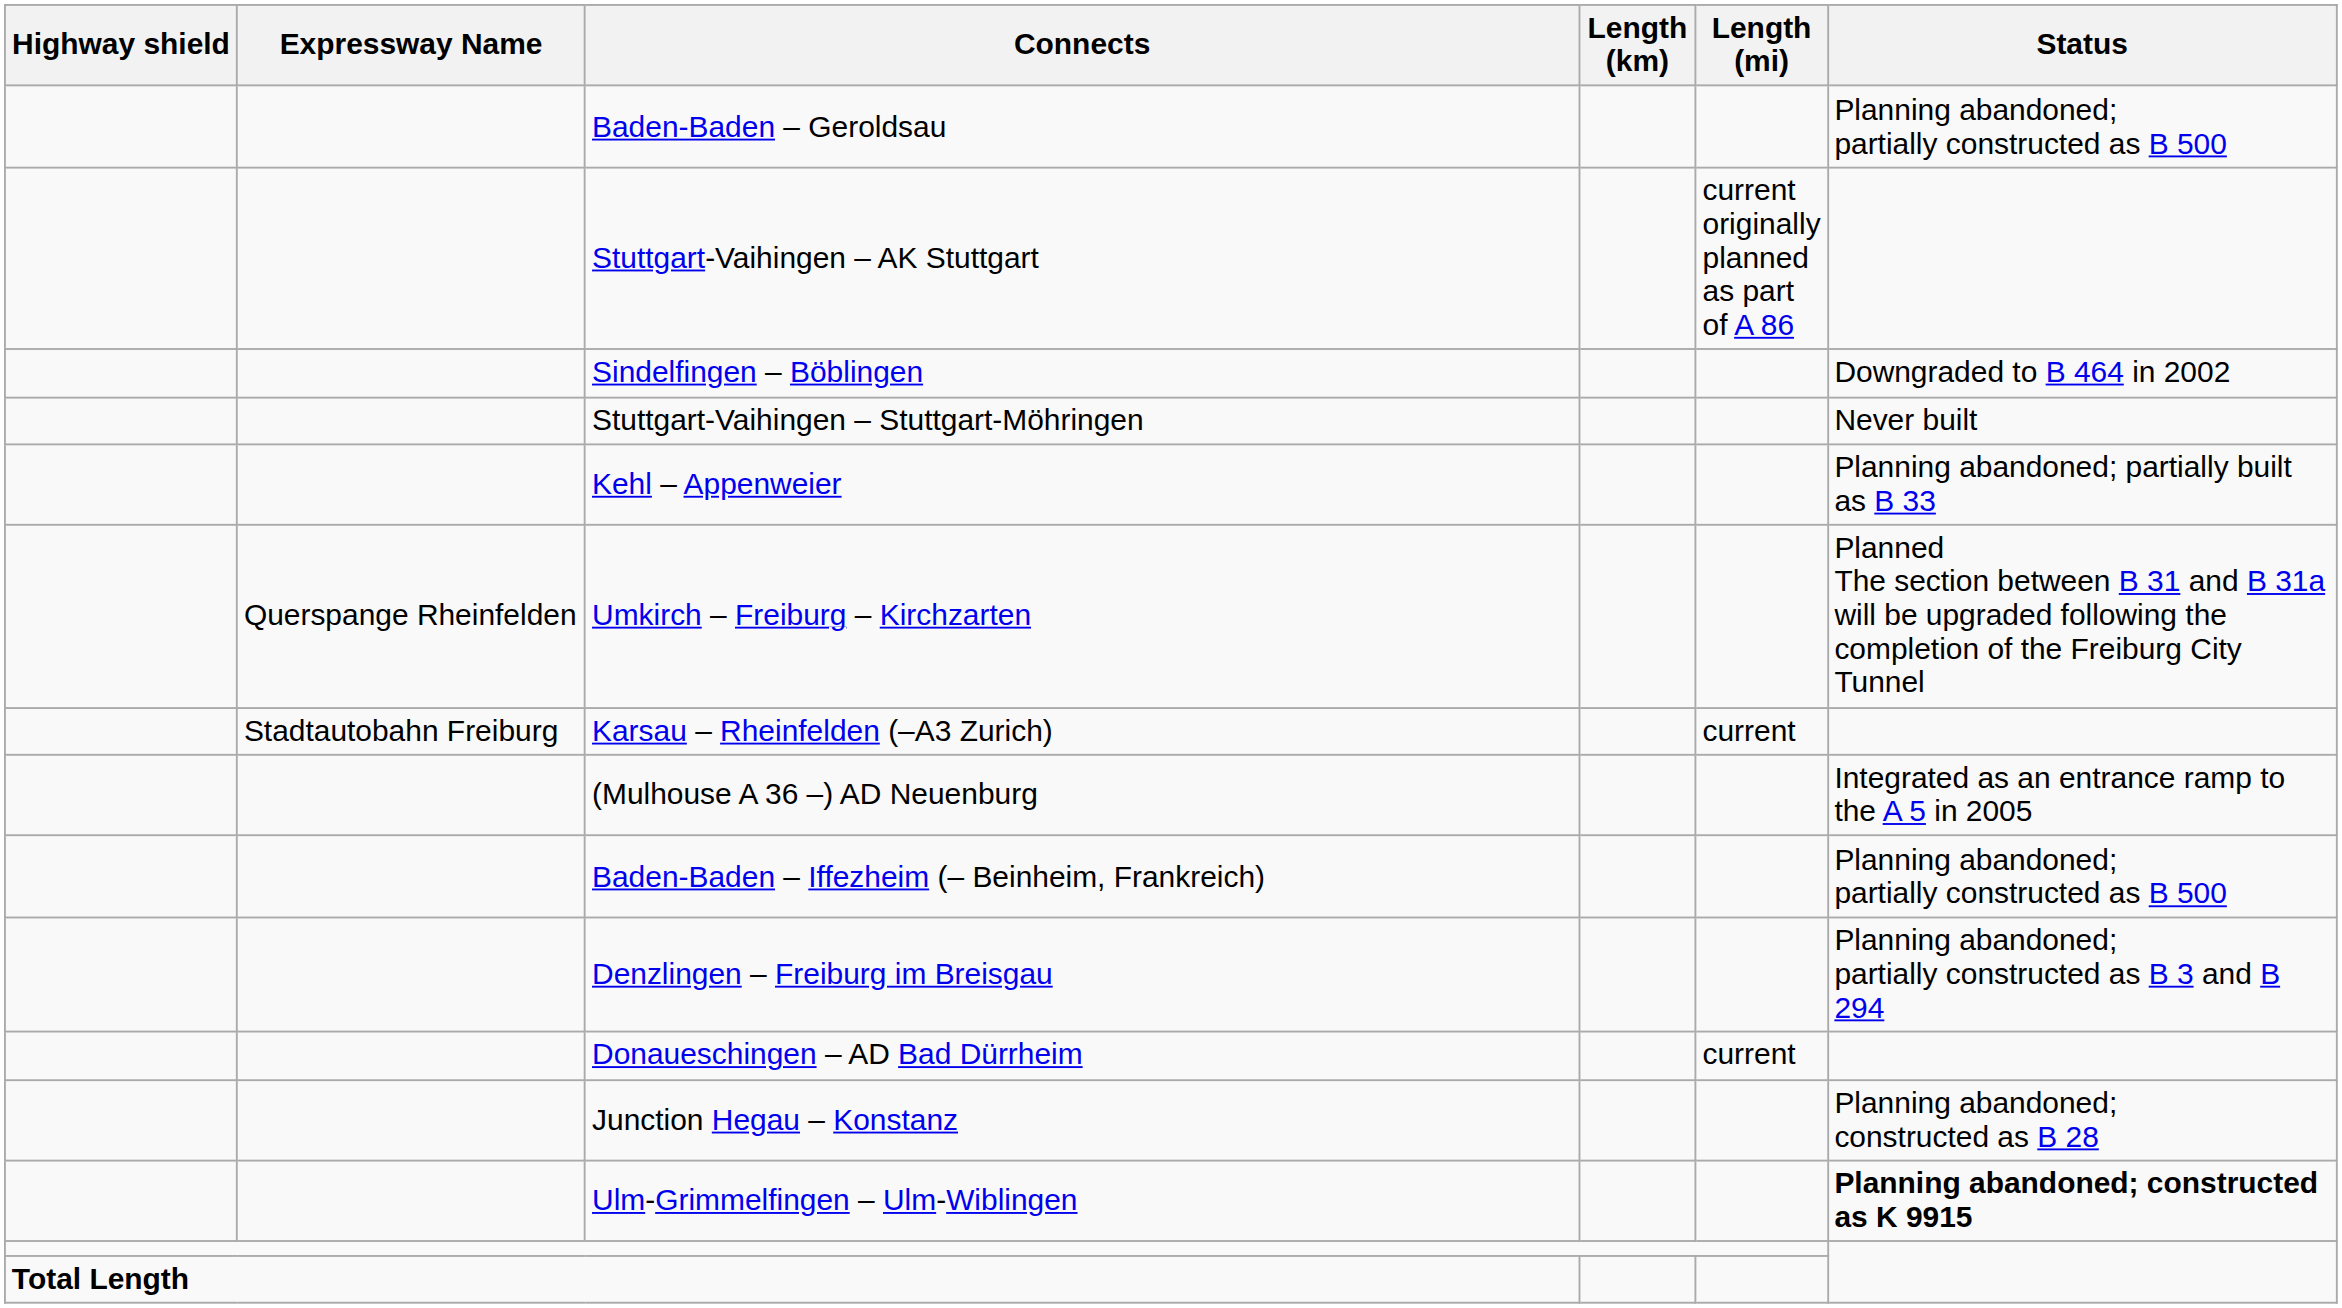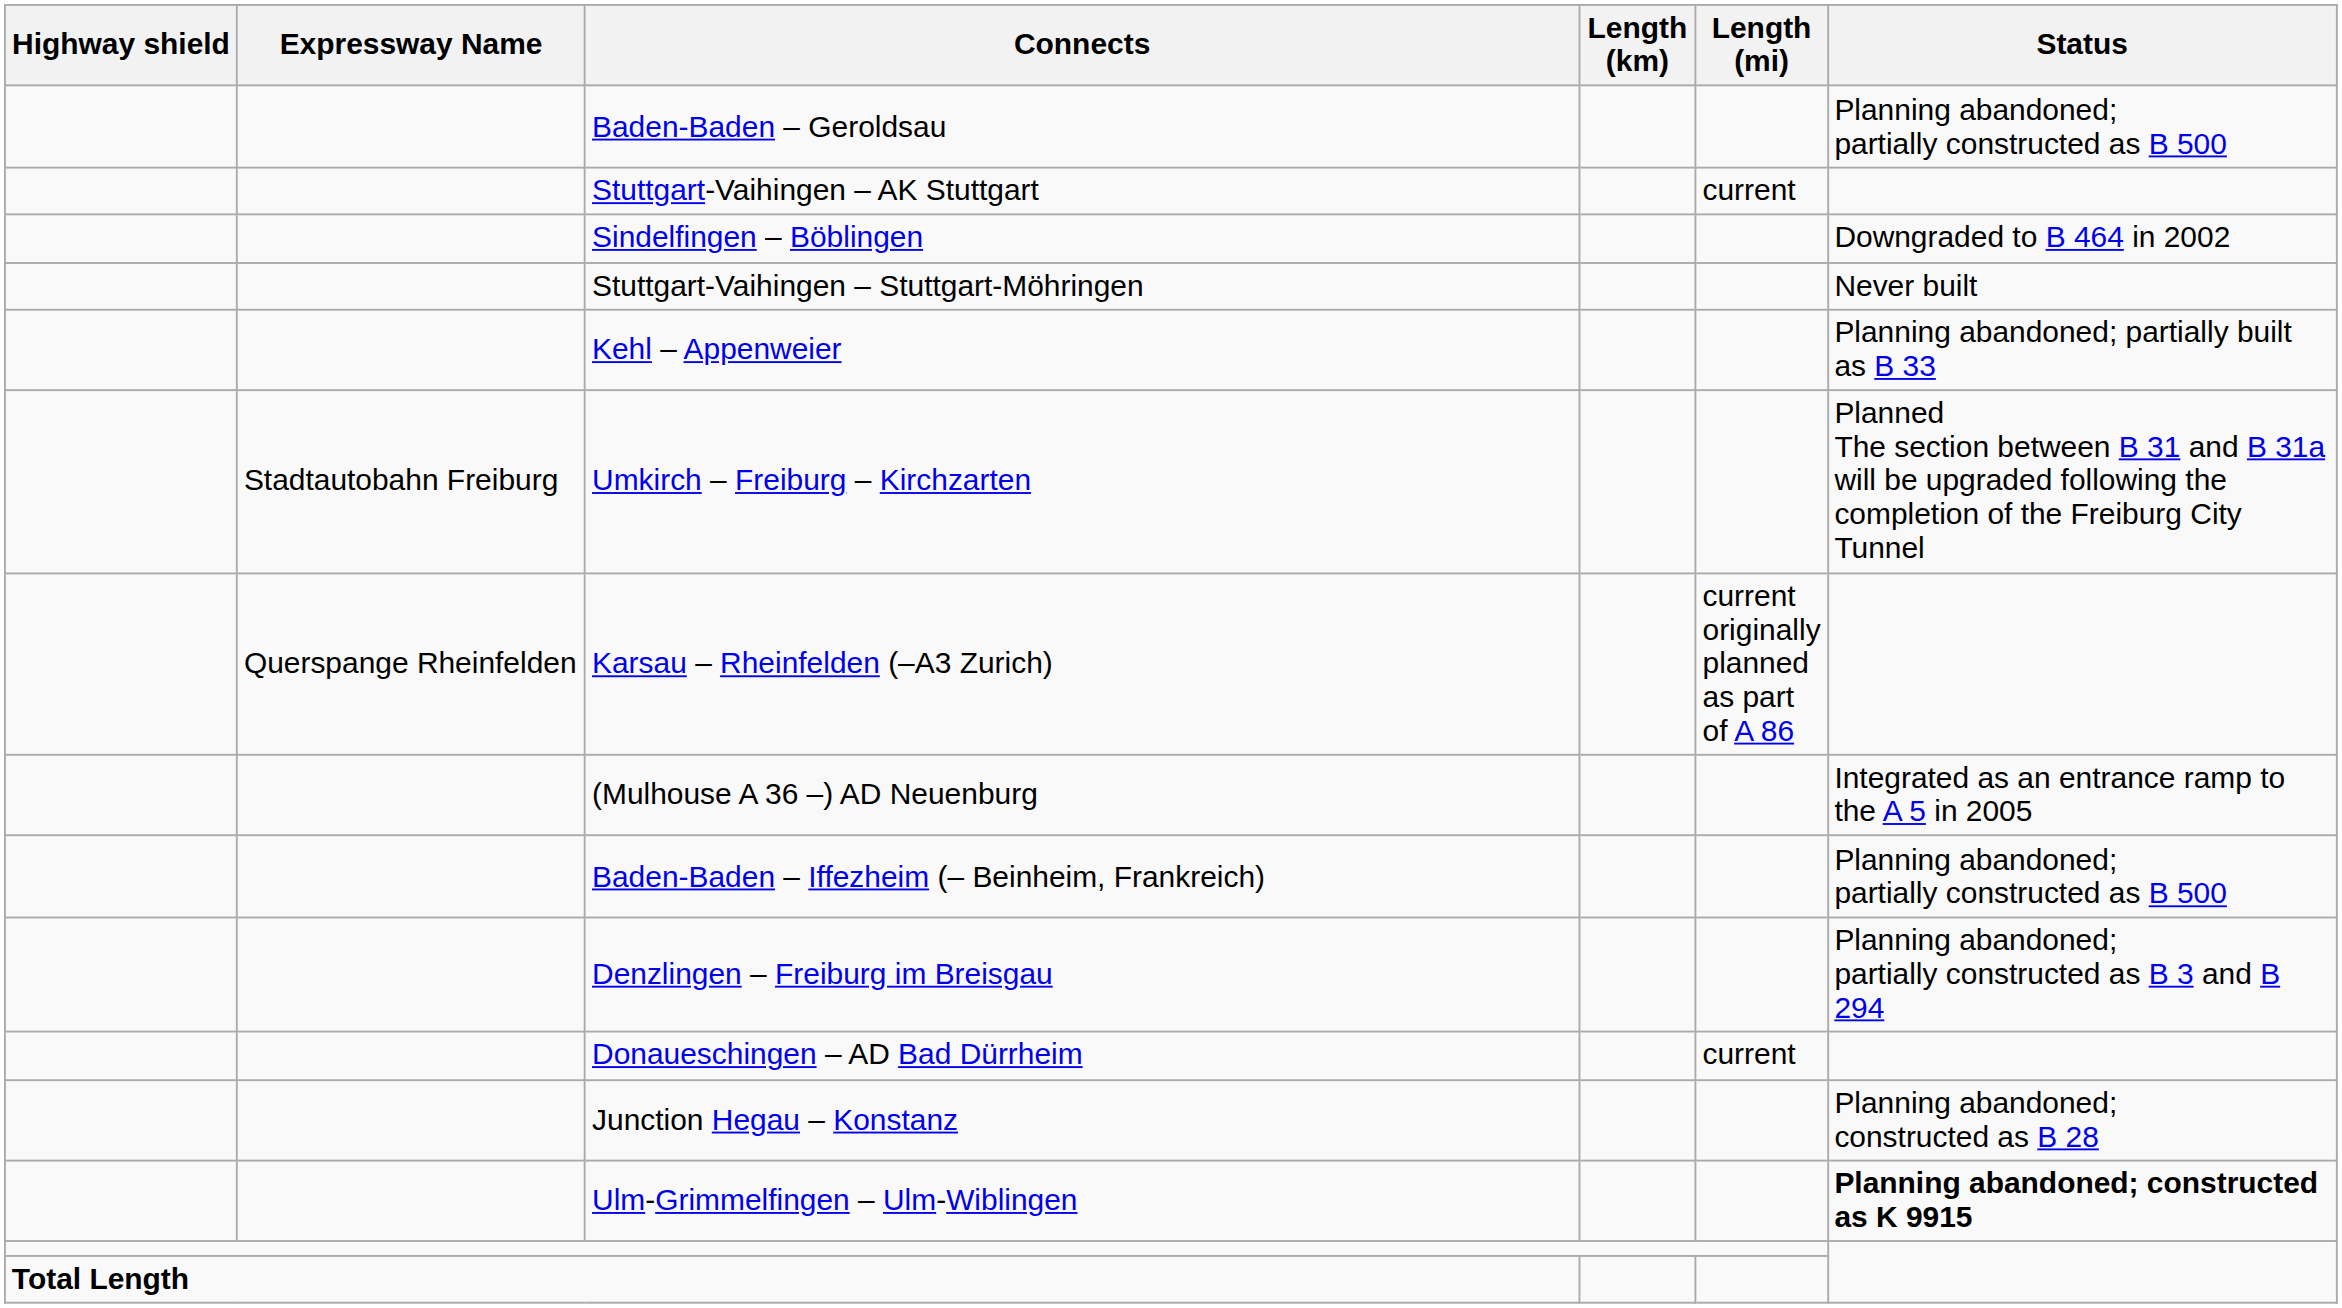(1762, 257) current originally planned as part of A 86 -> (1749, 190) current
(410, 615) Querspange Rheinfelden -> (401, 481) Stadtautobahn Freiburg
(401, 730) Stadtautobahn Freiburg -> (410, 663) Querspange Rheinfelden
(1749, 730) current -> (1762, 663) current originally planned as part of A 86
